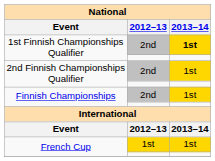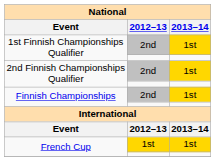(190, 45) bold -> (190, 45) normal
